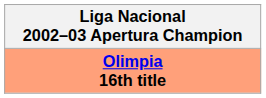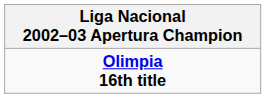(133, 70) lightsalmon background -> (133, 70) no background
